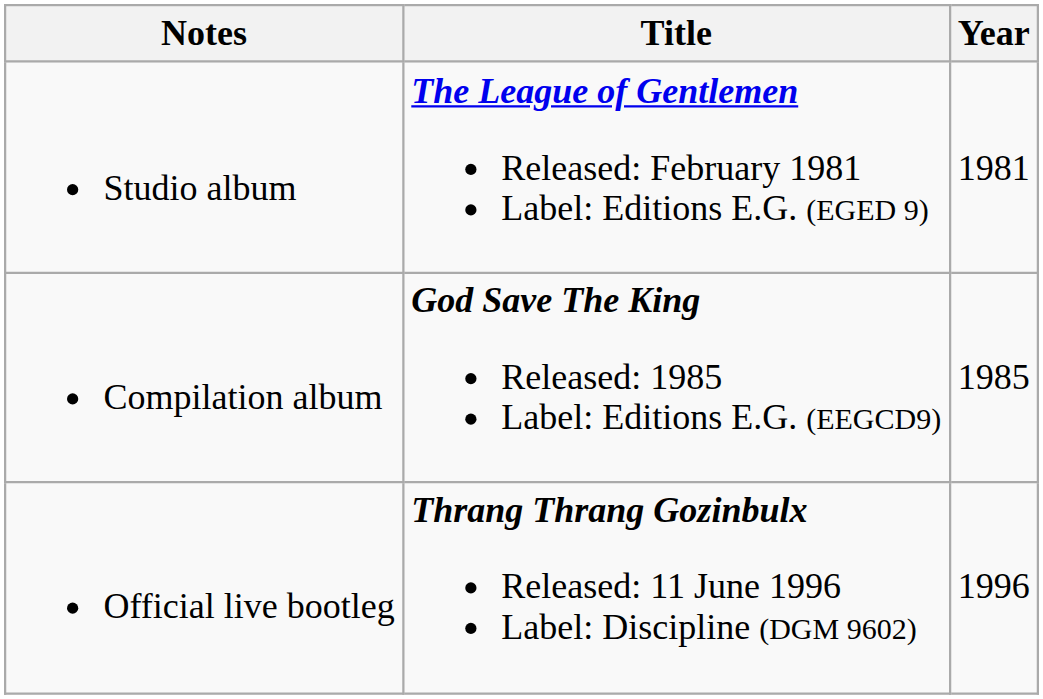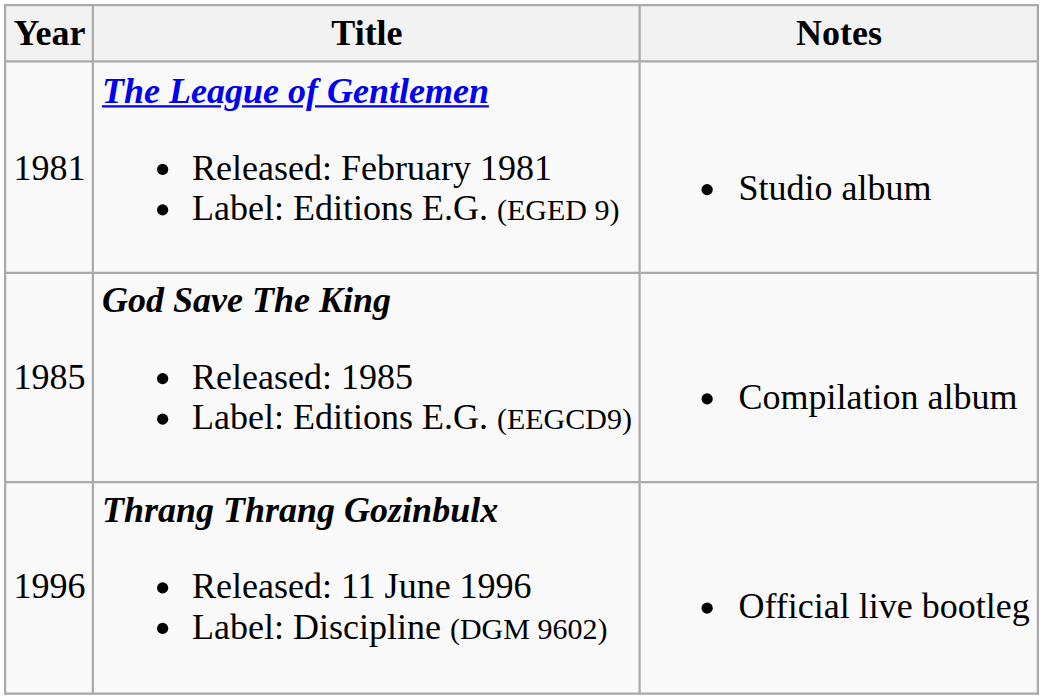columns swapped: (994, 33) <-> (204, 33)
